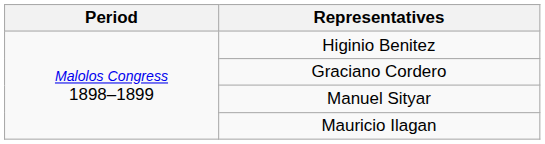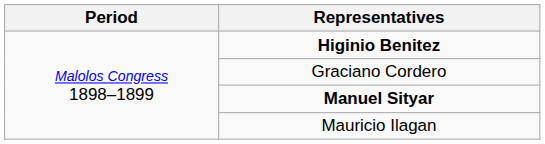(379, 44) normal -> (379, 44) bold
(379, 98) normal -> (379, 98) bold
